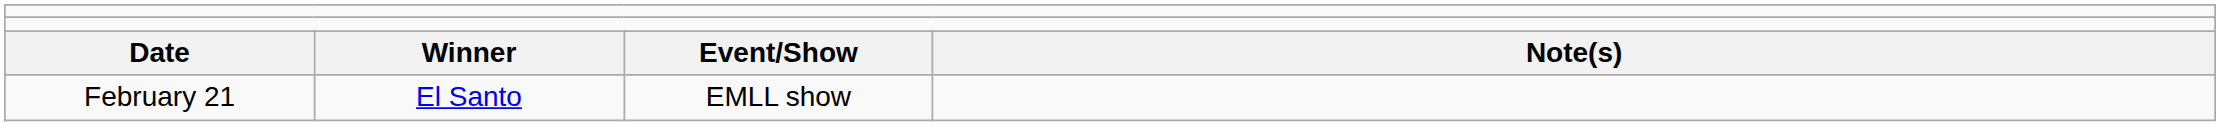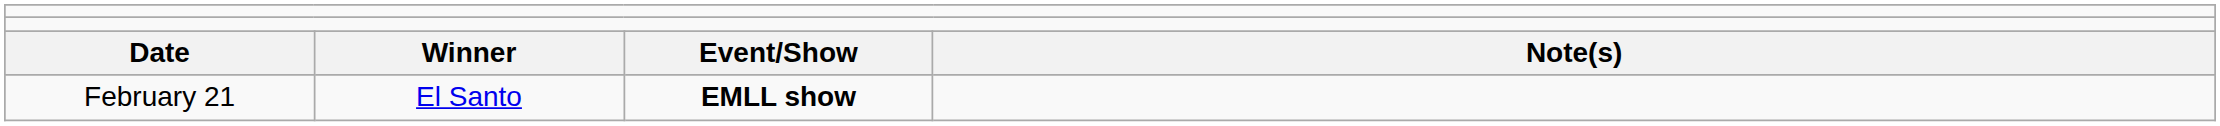(778, 96) normal -> (778, 96) bold
